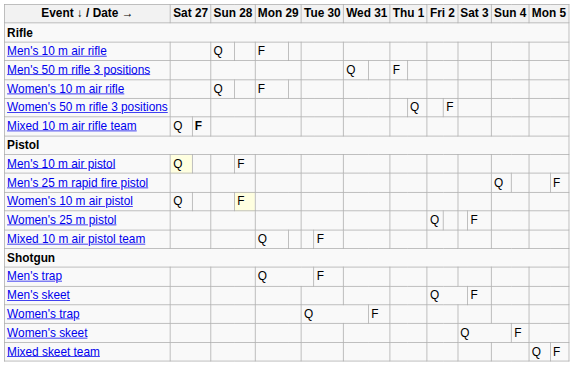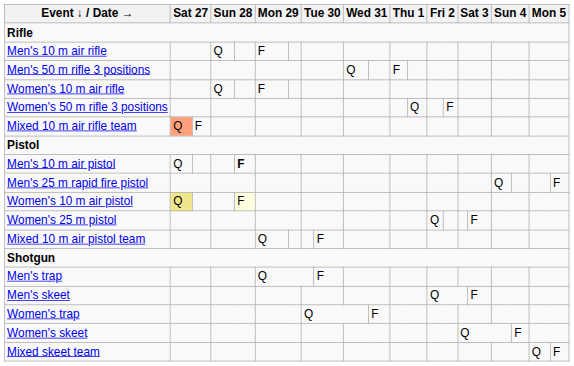(178, 126) no background -> (178, 126) lightsalmon background
(198, 126) bold -> (198, 126) normal
(178, 164) lightyellow background -> (178, 164) no background
(241, 164) normal -> (241, 164) bold
(178, 201) no background -> (178, 201) khaki background
